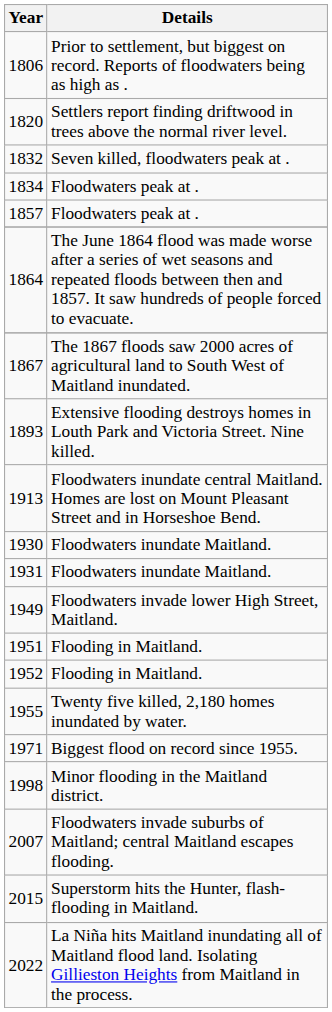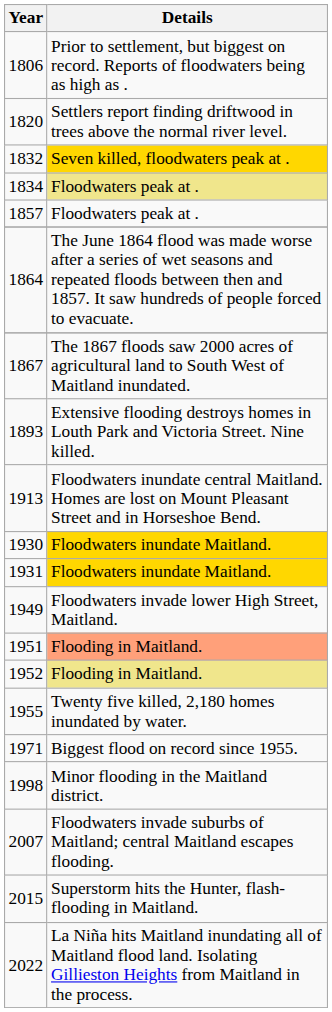(170, 158) no background -> (170, 158) gold background
(125, 186) no background -> (125, 186) khaki background
(161, 544) no background -> (161, 544) gold background
(161, 572) no background -> (161, 572) gold background
(127, 646) no background -> (127, 646) lightsalmon background
(127, 674) no background -> (127, 674) khaki background
